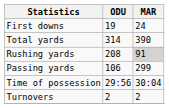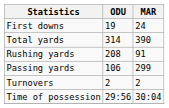(141, 54) lightgrey background -> (141, 54) no background
rows swapped: (30, 97) <-> (54, 82)
